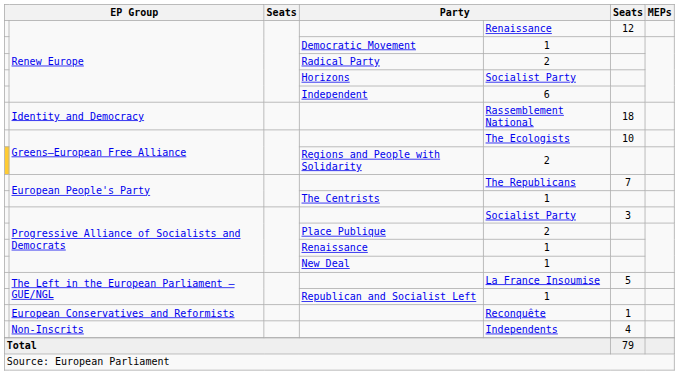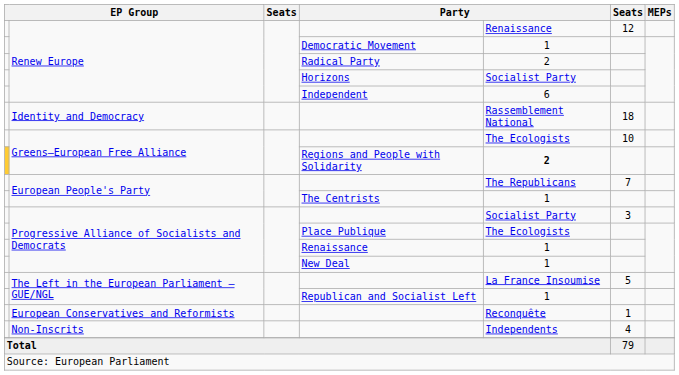(547, 160) normal -> (547, 160) bold
(547, 231) 2 -> (528, 231) The Ecologists
